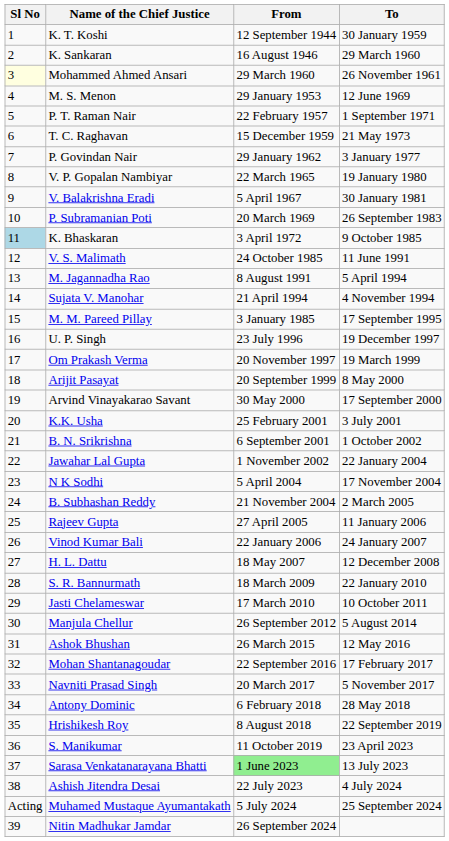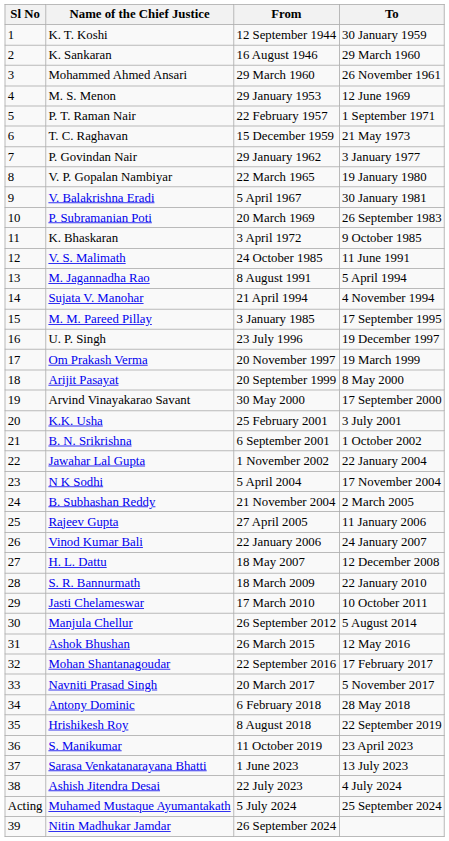(11, 75) lightyellow background -> (11, 75) no background
(14, 237) lightblue background -> (14, 237) no background
(267, 765) lightgreen background -> (267, 765) no background
